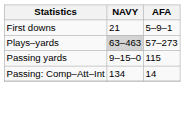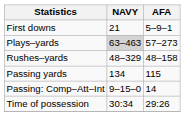+ row: (37, 58)
(125, 58) 9–15–0 -> (117, 73) 134
(117, 73) 134 -> (125, 88) 9–15–0
+ row: (48, 104)
